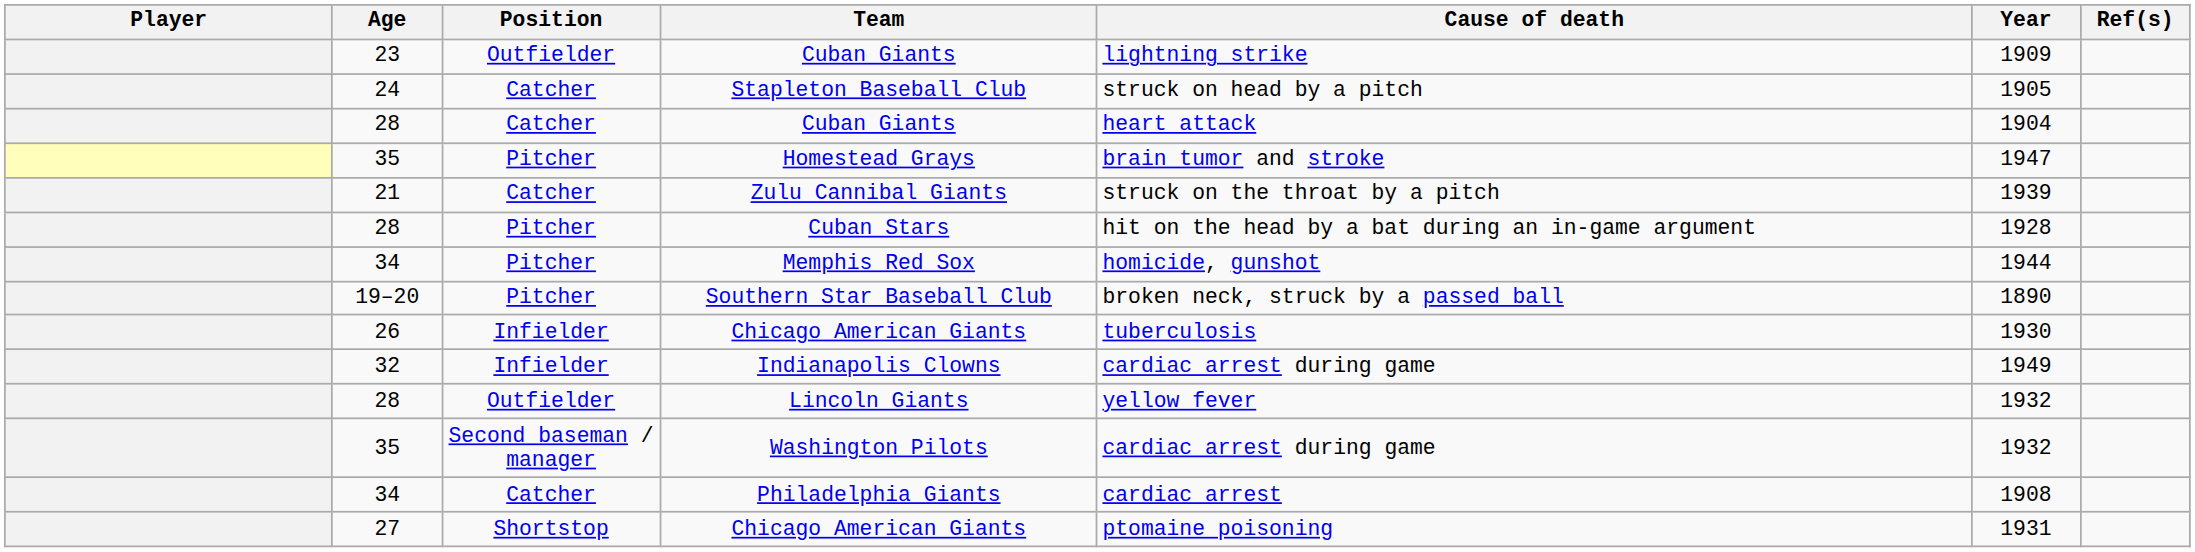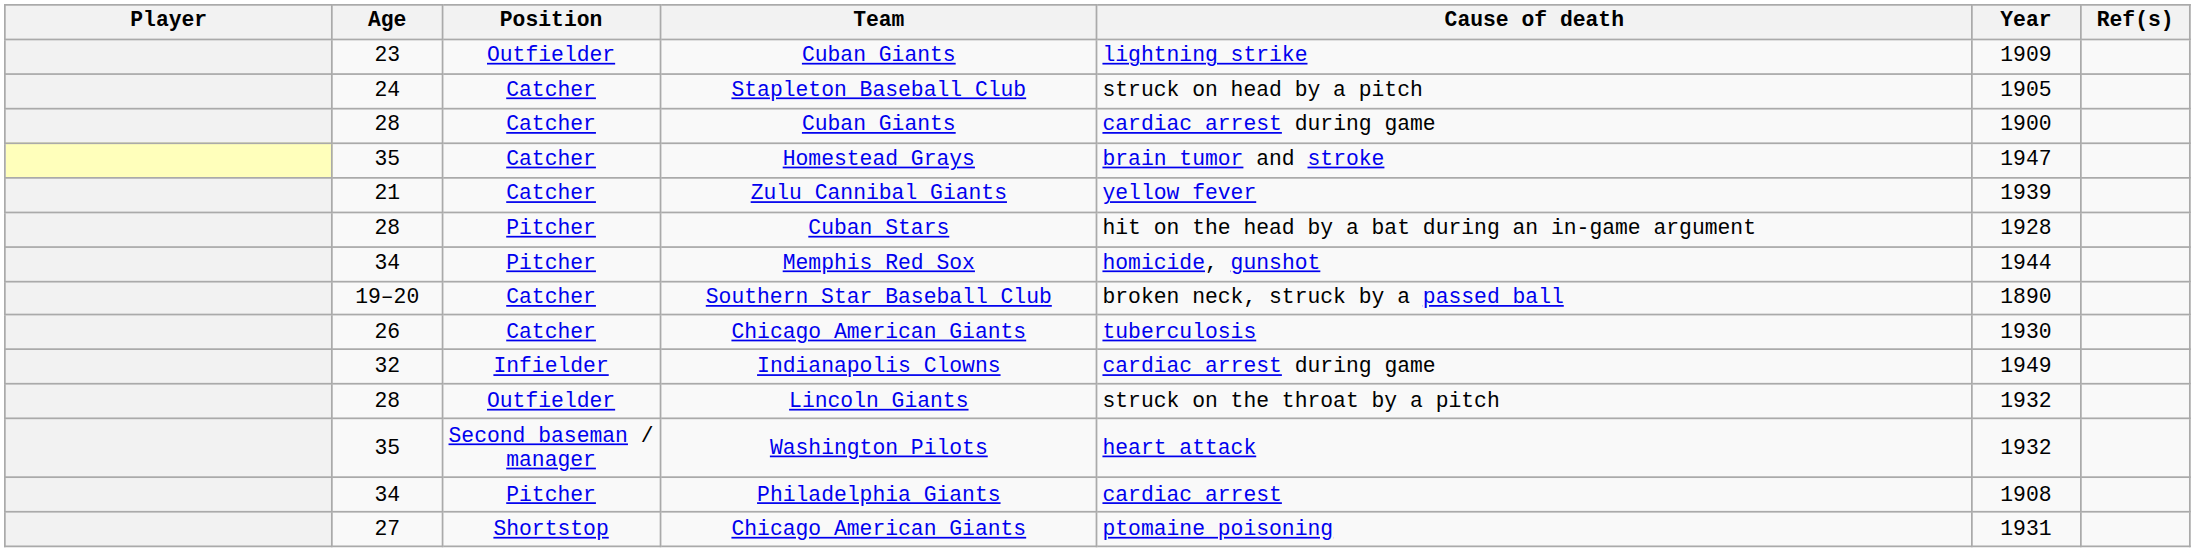(1179, 126) heart attack -> (1269, 126) cardiac arrest during game
(2026, 126) 1904 -> (2026, 126) 1900
(551, 160) Pitcher -> (551, 160) Catcher
(1301, 195) struck on the throat by a pitch -> (1179, 195) yellow fever
(551, 298) Pitcher -> (551, 298) Catcher
(551, 333) Infielder -> (551, 333) Catcher
(1179, 402) yellow fever -> (1301, 402) struck on the throat by a pitch
(1269, 448) cardiac arrest during game -> (1179, 448) heart attack
(551, 495) Catcher -> (551, 495) Pitcher
